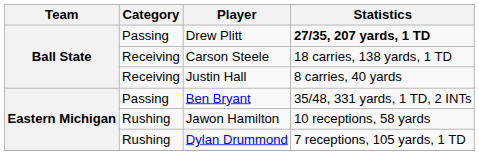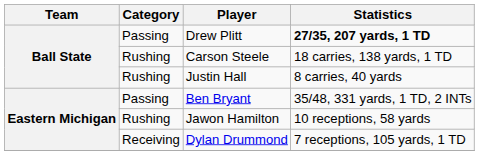(151, 56) Receiving -> (146, 56) Rushing
(151, 77) Receiving -> (146, 77) Rushing
(146, 139) Rushing -> (151, 139) Receiving
